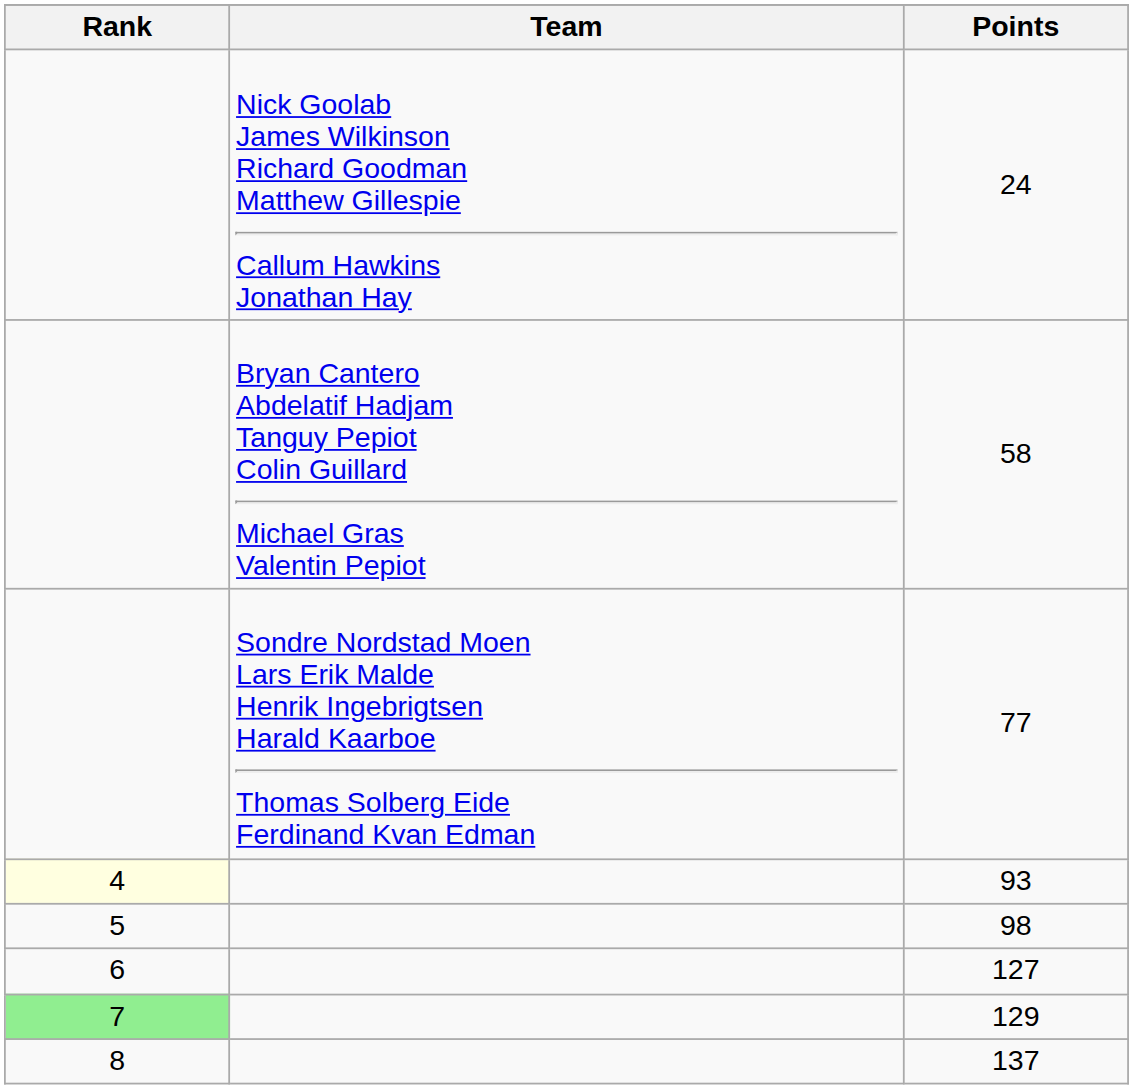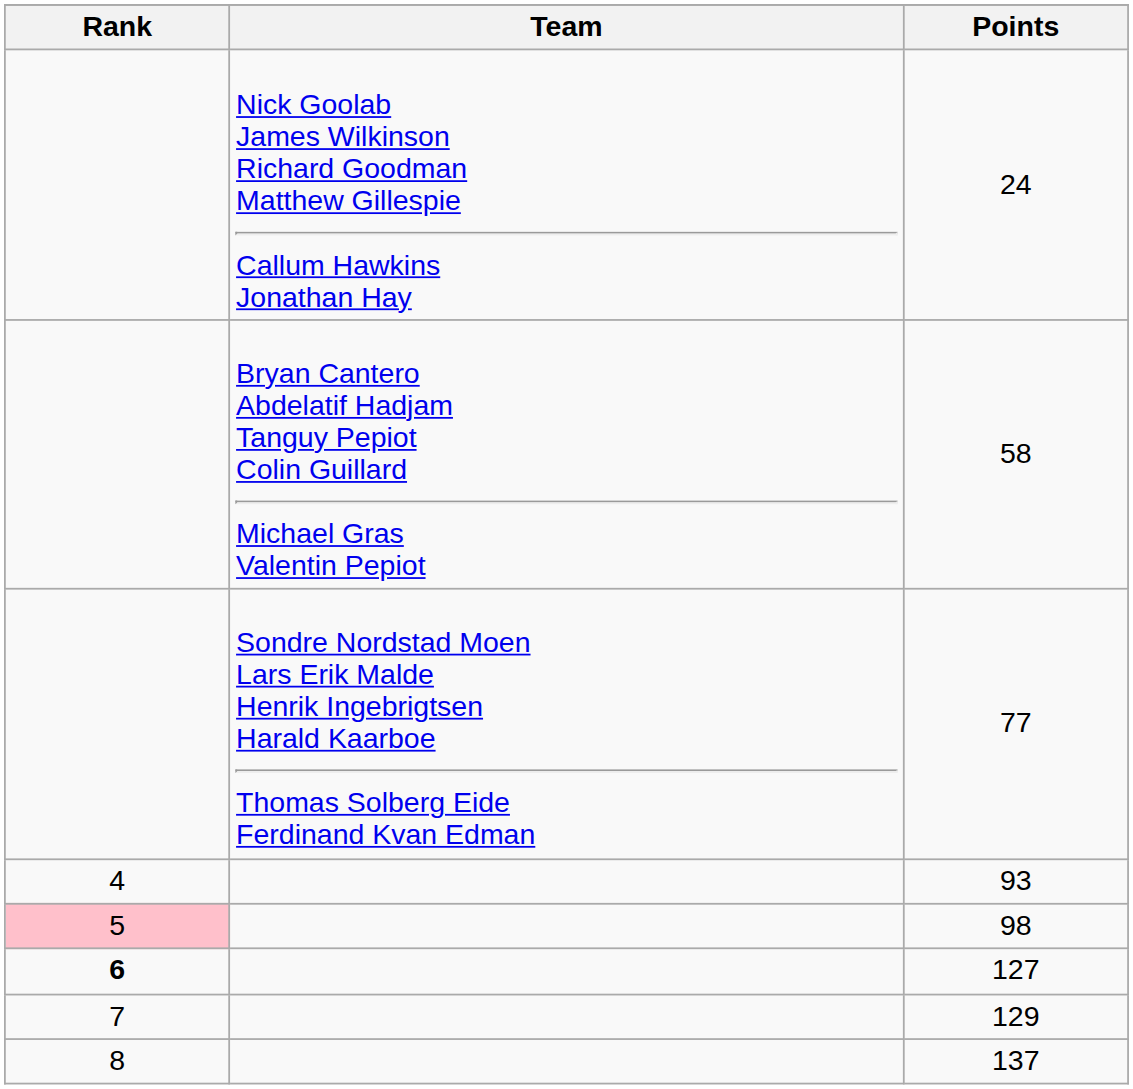(117, 880) lightyellow background -> (117, 880) no background
(117, 925) no background -> (117, 925) pink background
(117, 970) normal -> (117, 970) bold
(117, 1016) lightgreen background -> (117, 1016) no background
